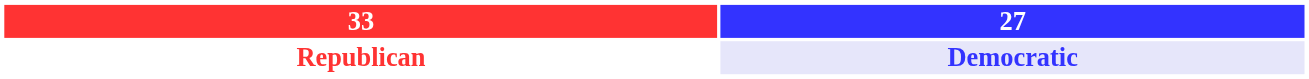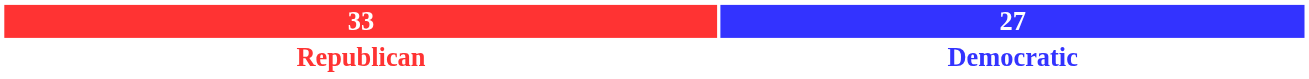(1013, 57) lavender background -> (1013, 57) no background
